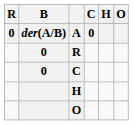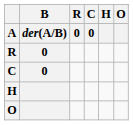columns swapped: (76, 33) <-> (12, 33)
